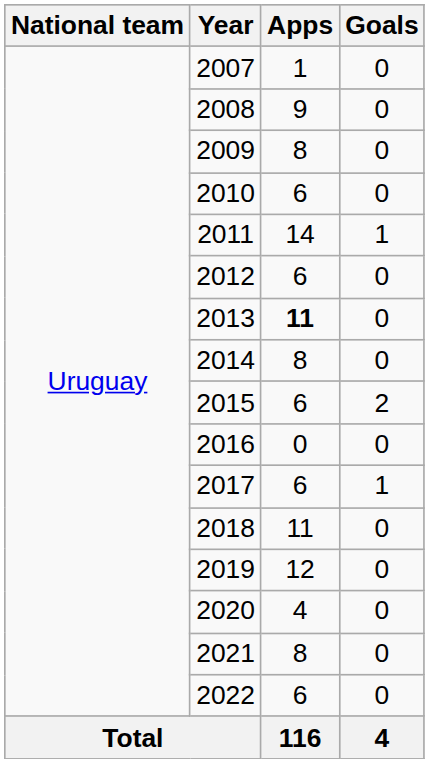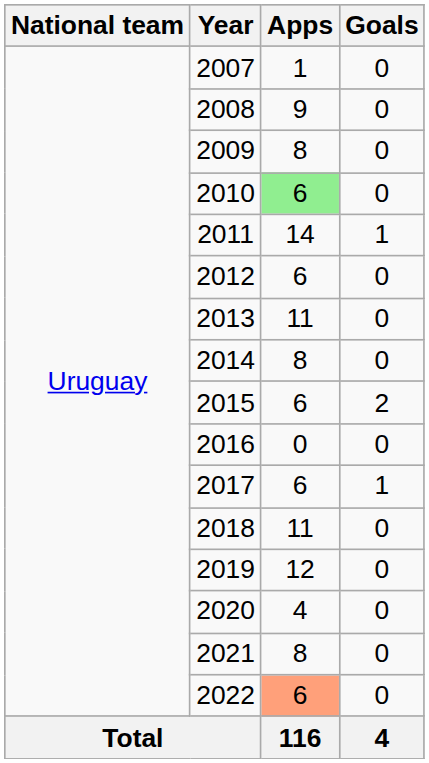(300, 192) no background -> (300, 192) lightgreen background
(300, 318) bold -> (300, 318) normal
(300, 695) no background -> (300, 695) lightsalmon background
